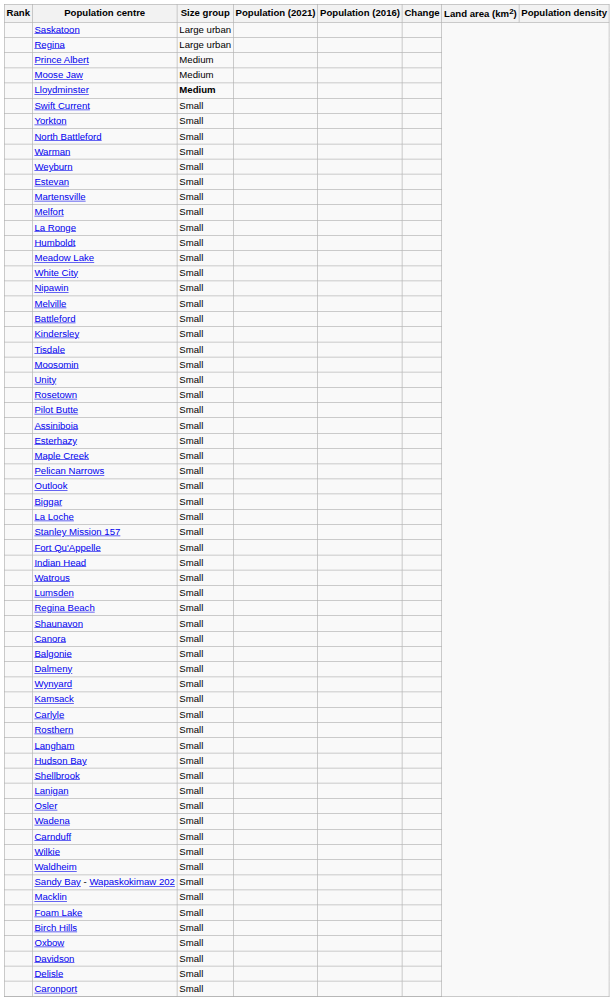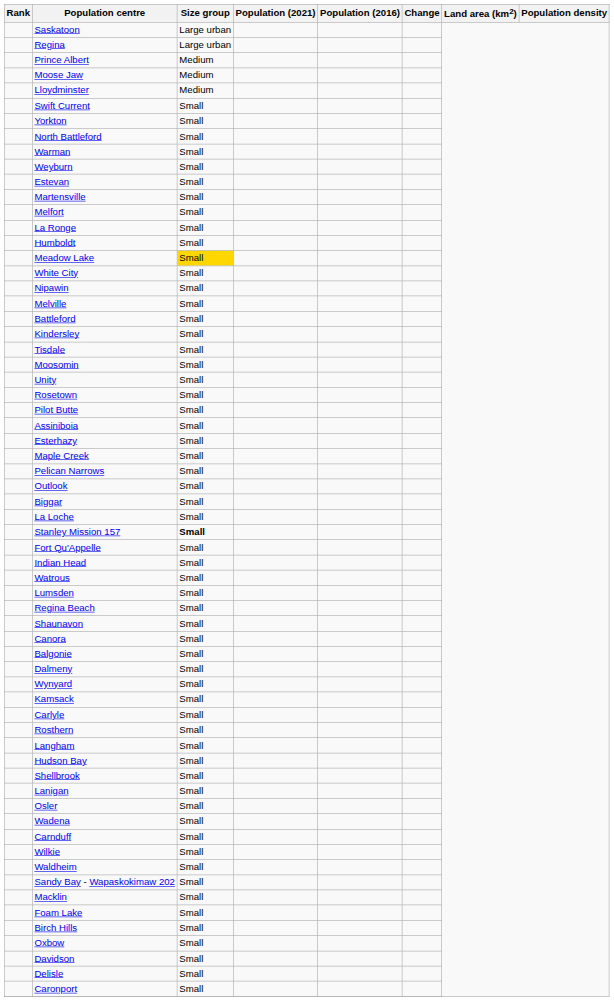(197, 90) bold -> (196, 90) normal
(191, 258) no background -> (191, 258) gold background
(191, 532) normal -> (192, 532) bold
